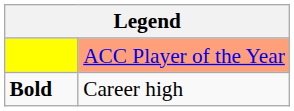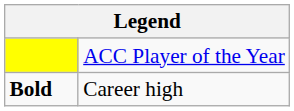(184, 55) lightsalmon background -> (184, 55) no background
